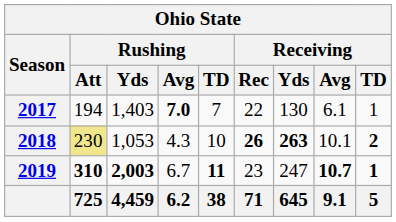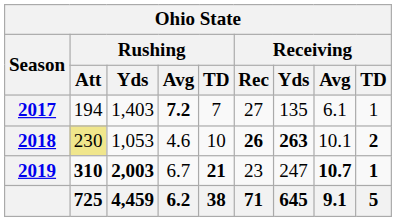(178, 110) 7.0 -> (178, 110) 7.2
(254, 110) 22 -> (254, 110) 27
(294, 110) 130 -> (294, 110) 135
(178, 140) 4.3 -> (178, 140) 4.6
(216, 170) 11 -> (216, 170) 21
